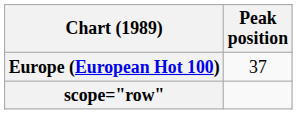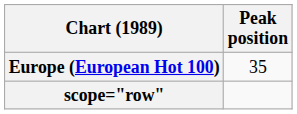(258, 66) 37 -> (258, 66) 35
